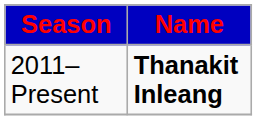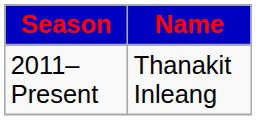(186, 79) bold -> (182, 79) normal
